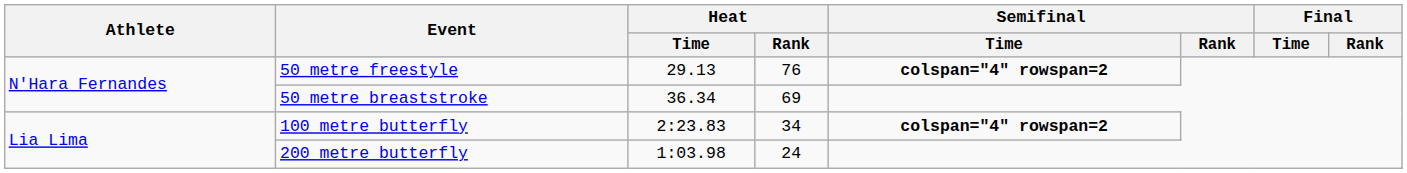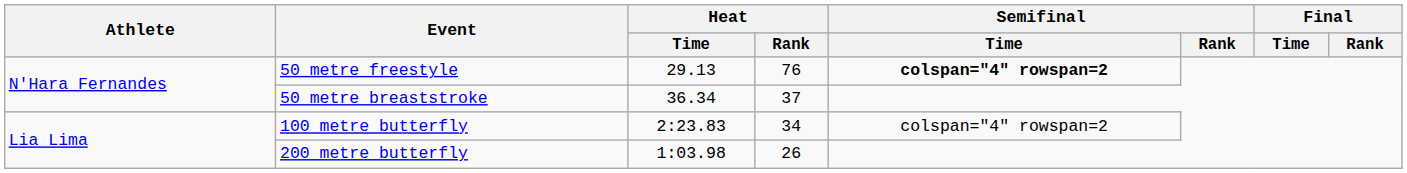(791, 98) 69 -> (791, 98) 37
(1004, 126) bold -> (1004, 126) normal
(791, 154) 24 -> (791, 154) 26
